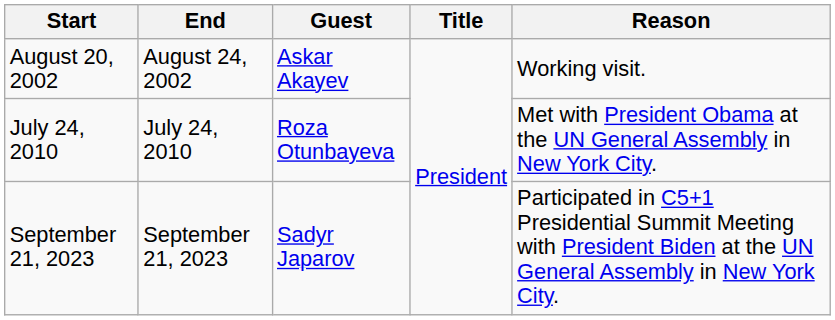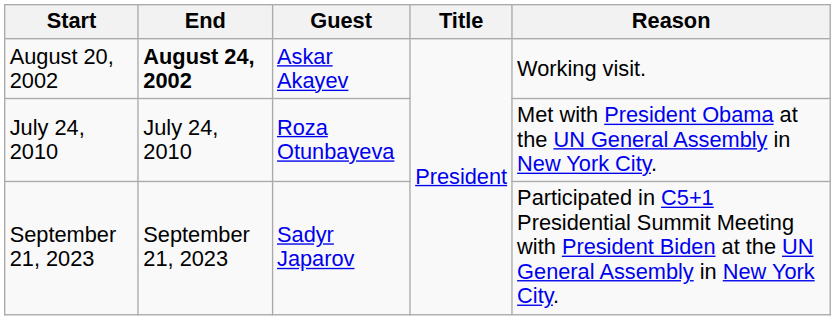(195, 68) normal -> (199, 68) bold
